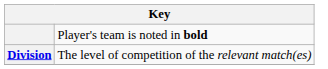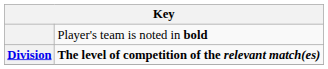(184, 54) normal -> (189, 54) bold
